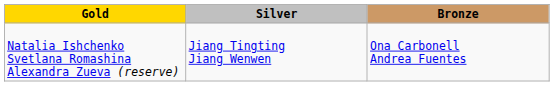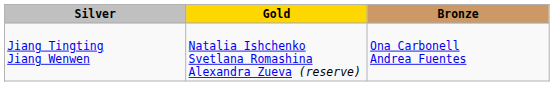columns swapped: (95, 14) <-> (277, 14)
